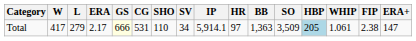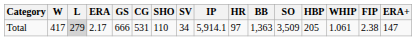(77, 28) no background -> (77, 28) lightgrey background
(122, 28) lightyellow background -> (122, 28) no background
(311, 28) lightblue background -> (311, 28) no background
